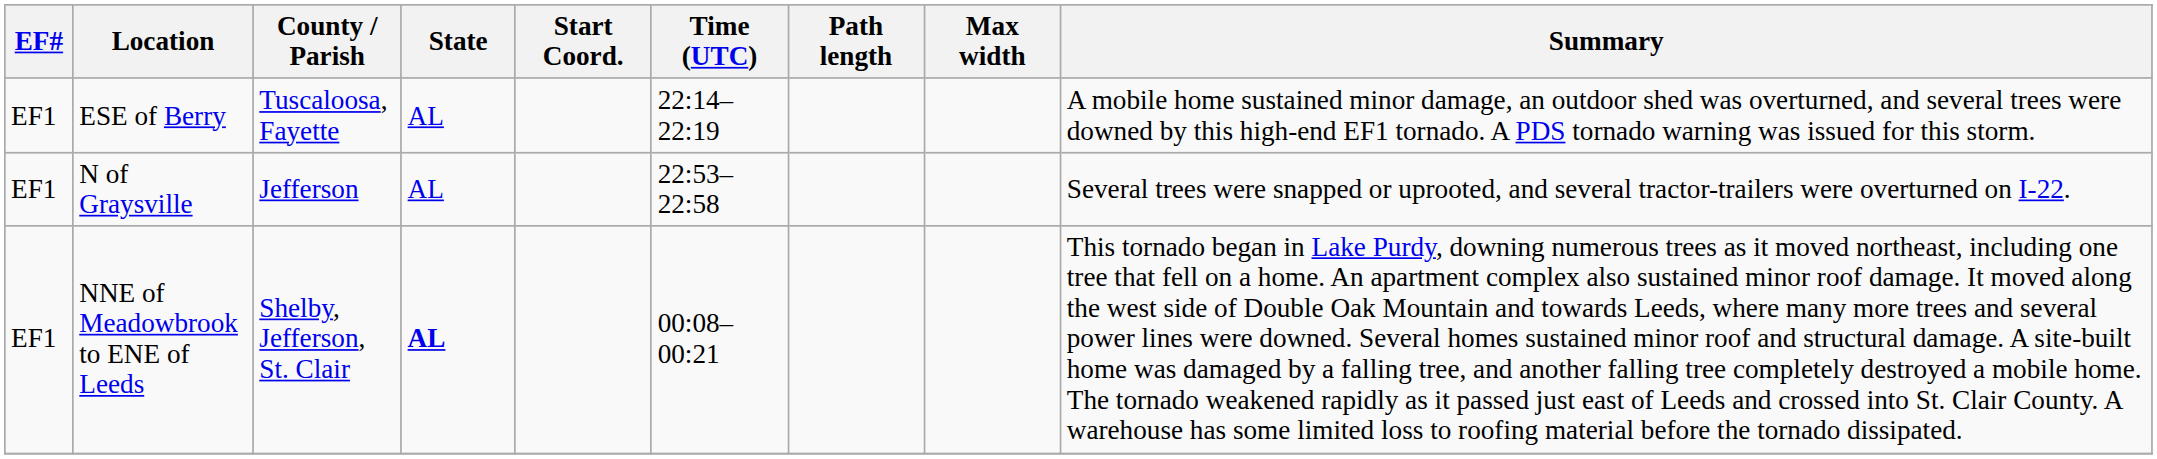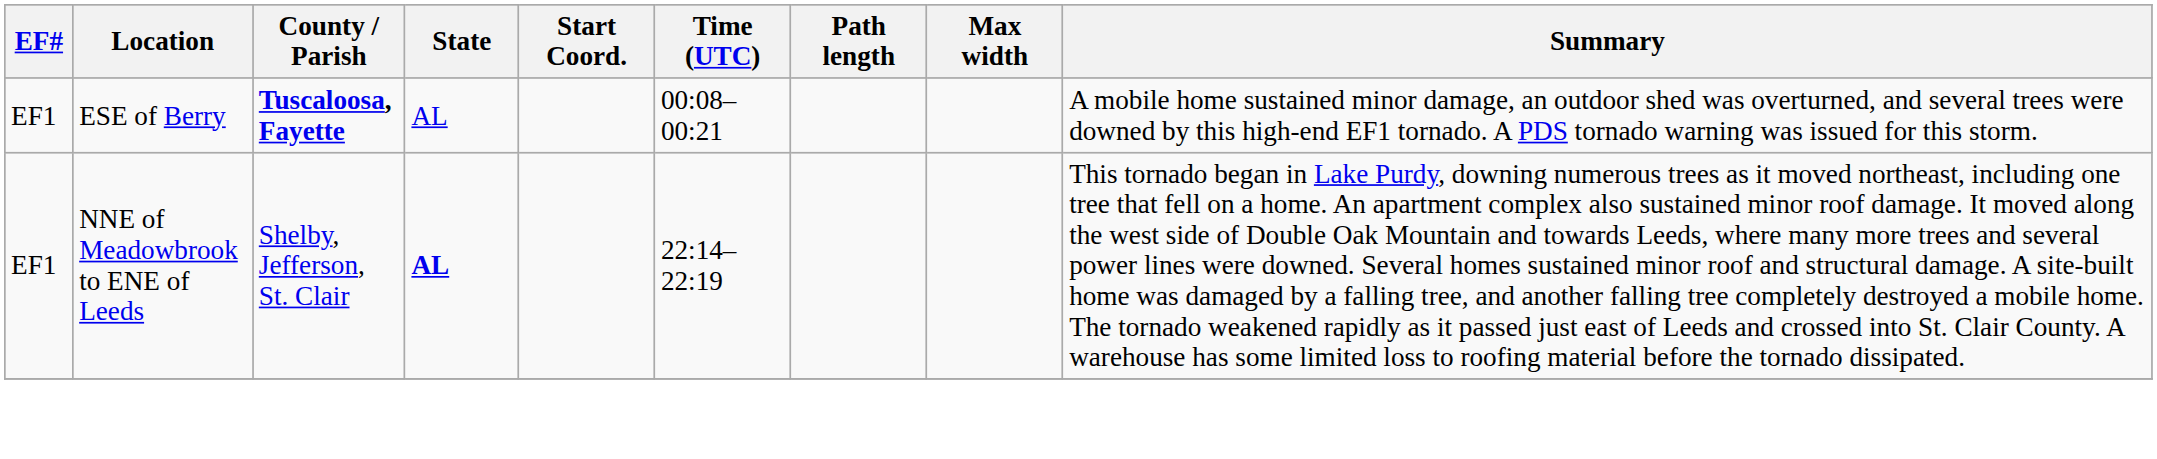(323, 115) normal -> (325, 115) bold
(695, 115) 22:14–22:19 -> (699, 115) 00:08–00:21
- row: (136, 188)
(695, 339) 00:08–00:21 -> (699, 265) 22:14–22:19
